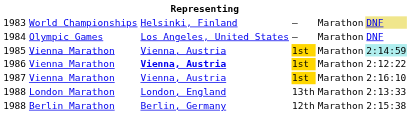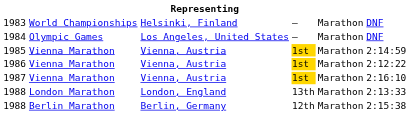(375, 23) khaki background -> (375, 23) no background
(386, 50) paleturquoise background -> (386, 50) no background
(183, 64) bold -> (183, 64) normal
